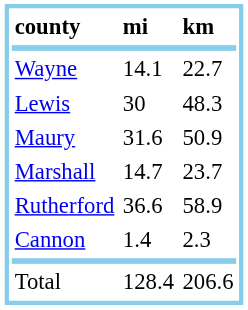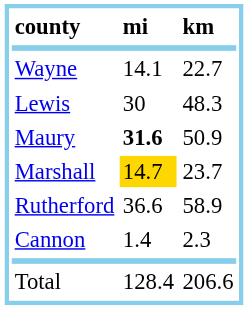(143, 137) normal -> (143, 137) bold
(143, 171) no background -> (143, 171) gold background
